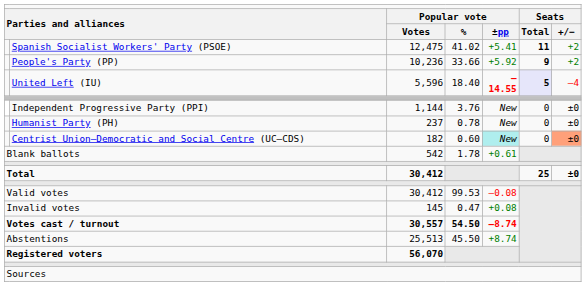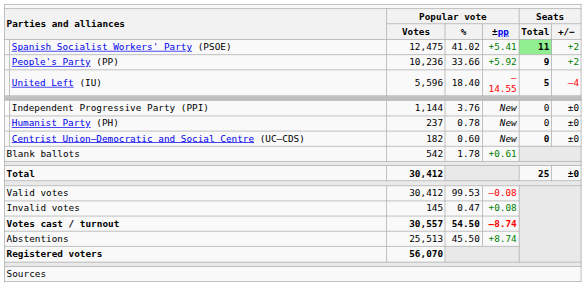(544, 47) no background -> (544, 47) lightgreen background
(503, 83) bold -> (503, 83) normal
(547, 83) lavender background -> (547, 83) no background
(508, 138) paleturquoise background -> (508, 138) no background
(547, 138) normal -> (547, 138) bold
(573, 138) lightsalmon background -> (573, 138) no background
